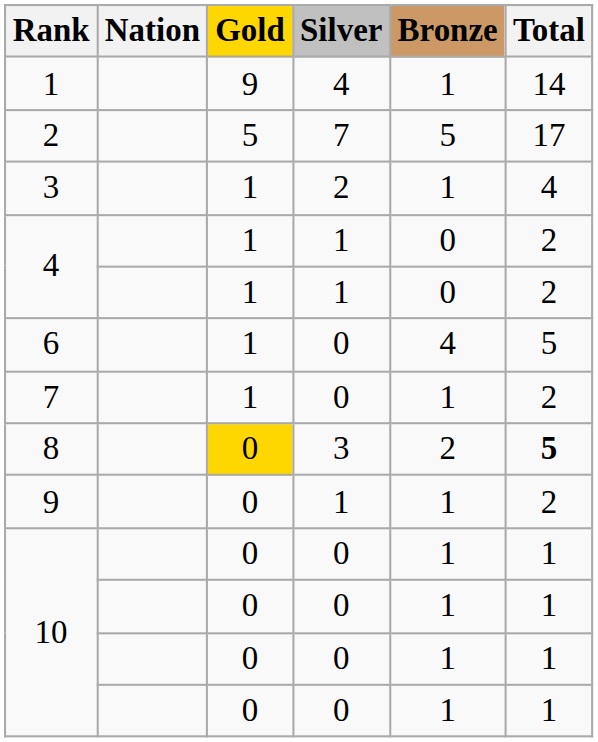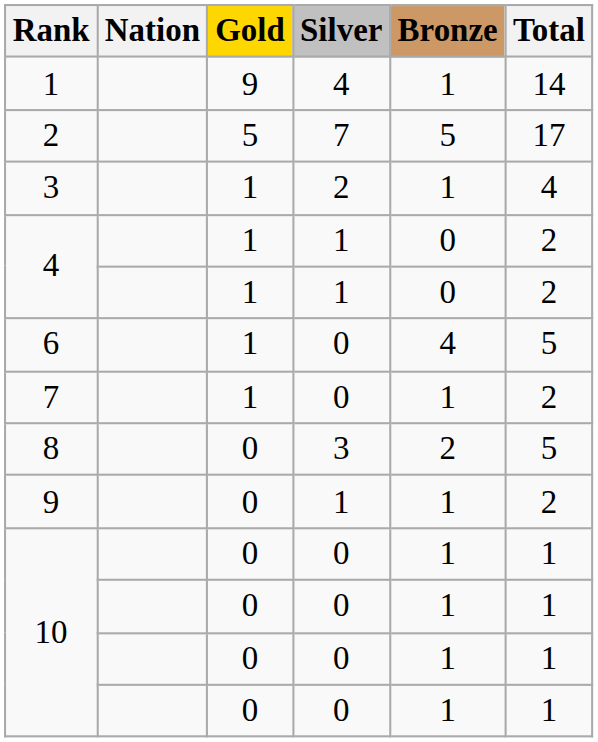(250, 448) gold background -> (250, 448) no background
(549, 448) bold -> (549, 448) normal
